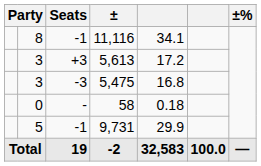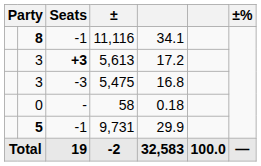(39, 37) normal -> (39, 37) bold
(79, 60) normal -> (79, 60) bold
(39, 127) normal -> (39, 127) bold
